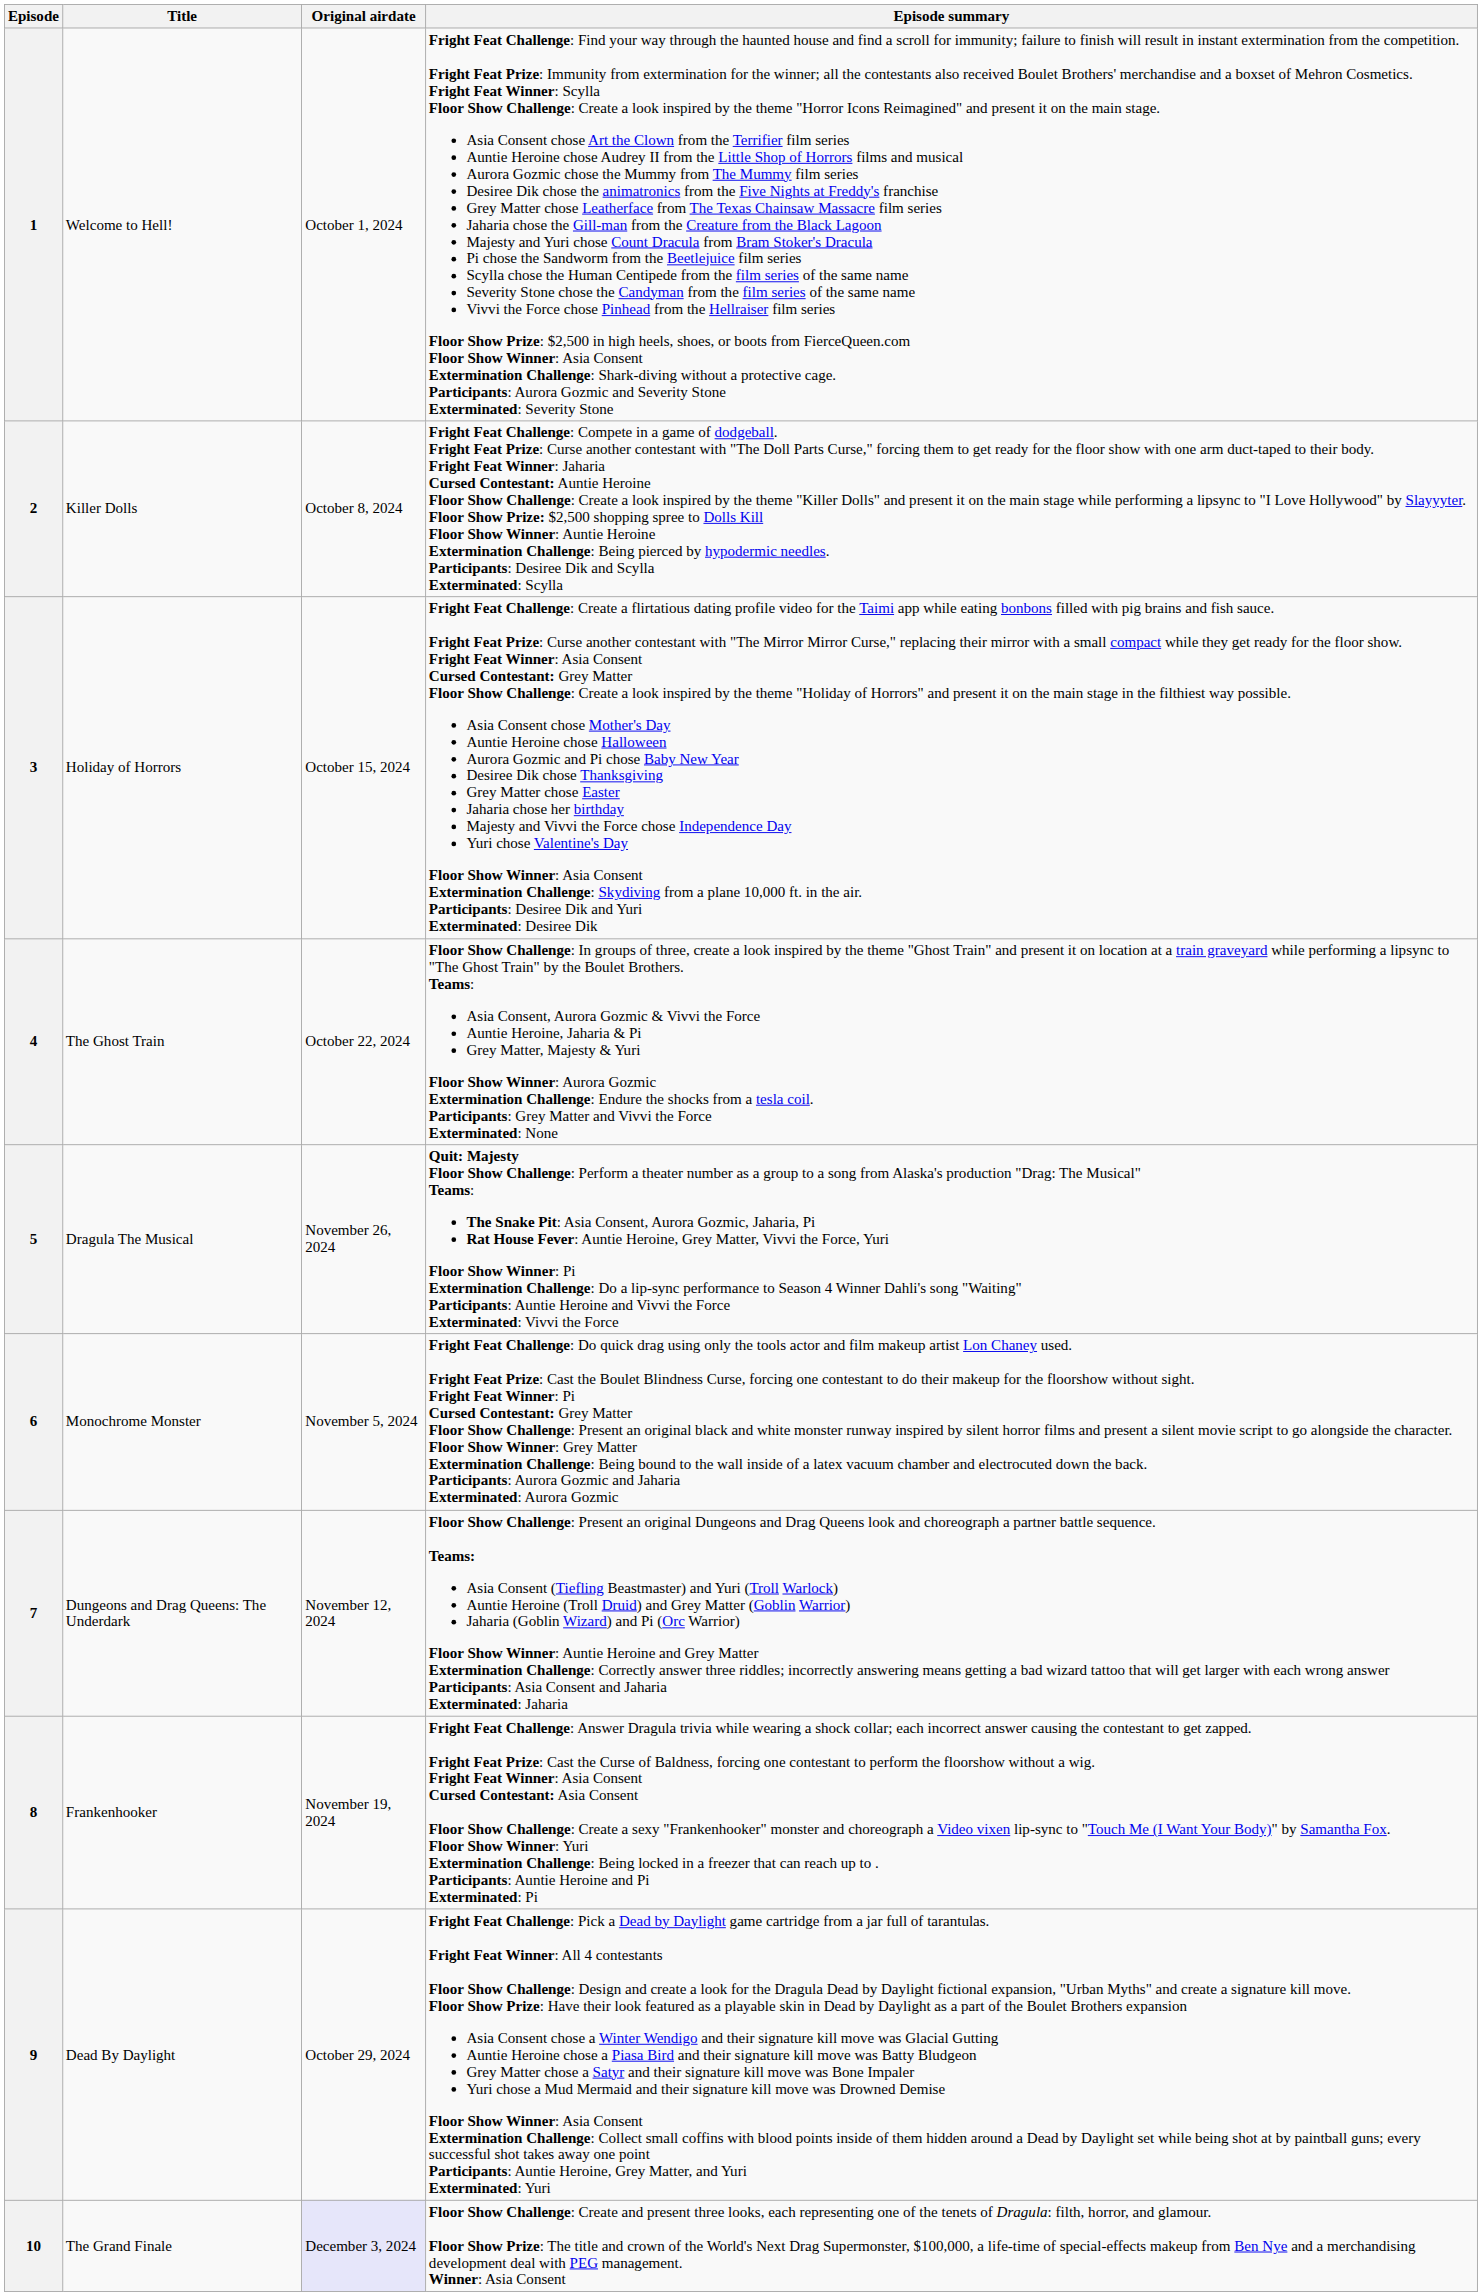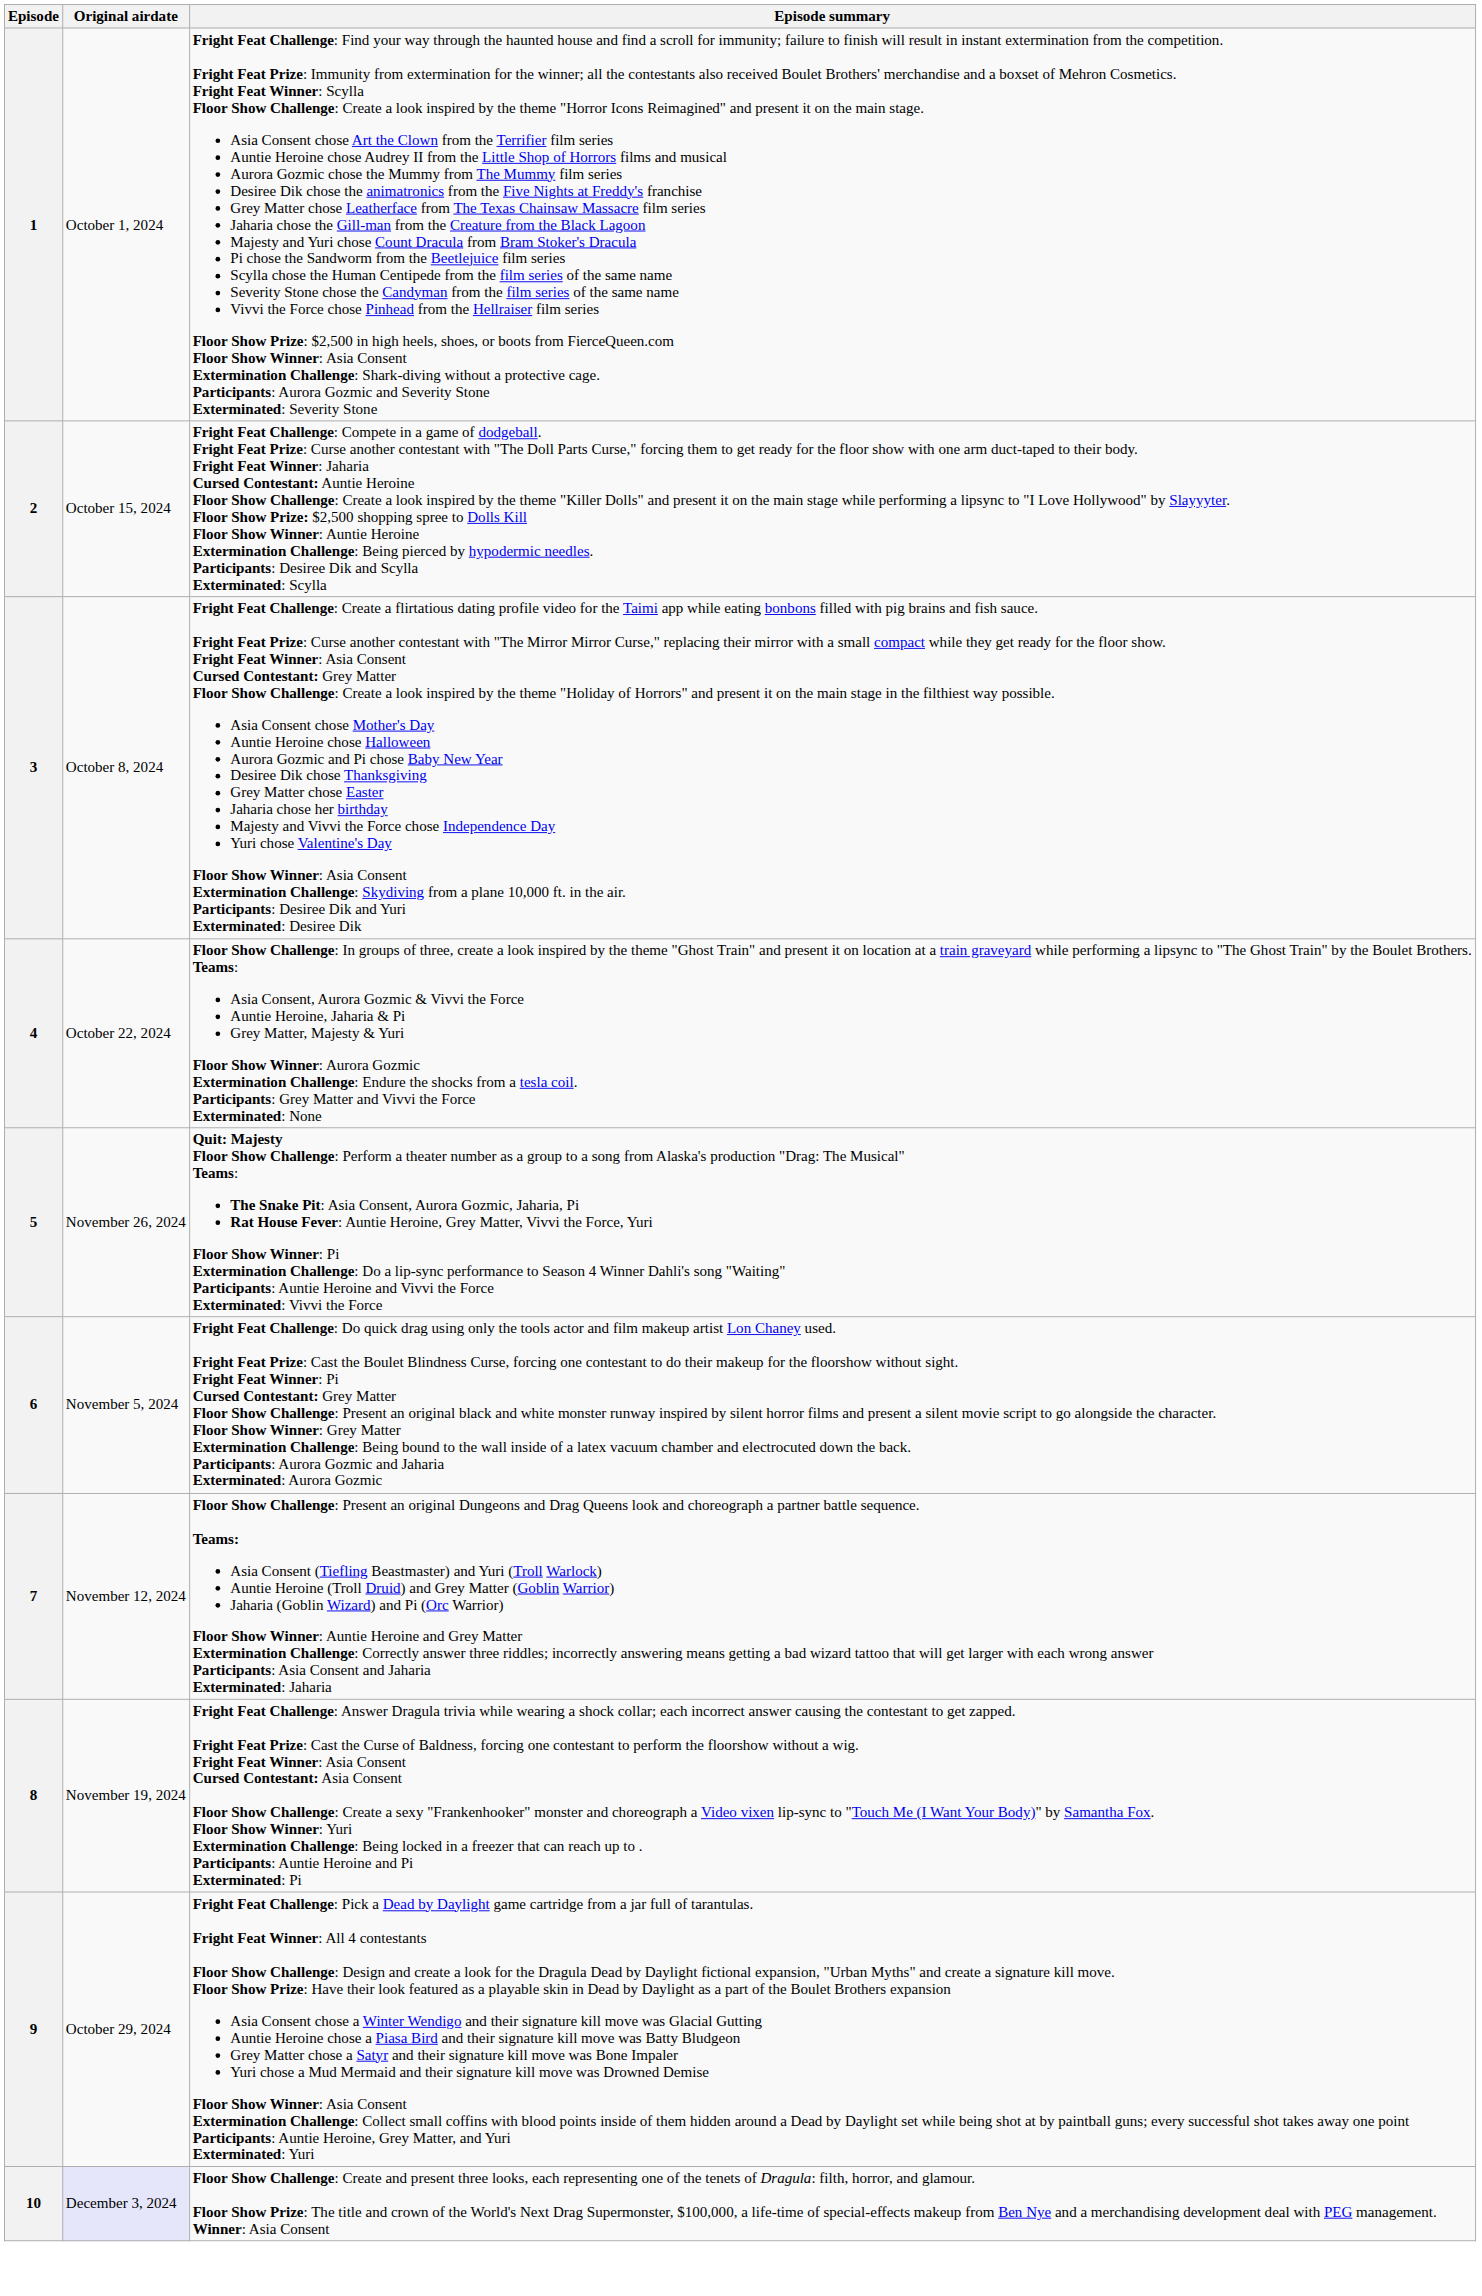- column: (182, 16)
(354, 508) October 8, 2024 -> (118, 508) October 15, 2024
(358, 767) October 15, 2024 -> (115, 767) October 8, 2024
